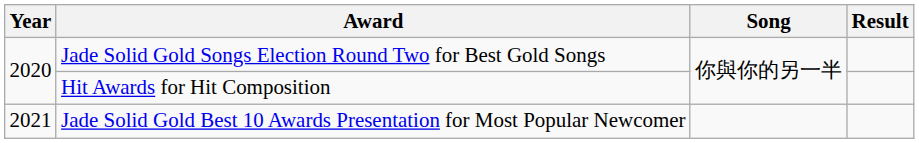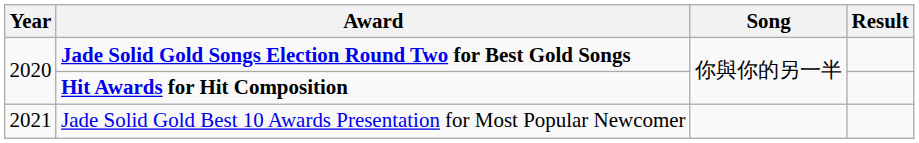(333, 54) normal -> (346, 54) bold
(196, 87) normal -> (204, 87) bold
